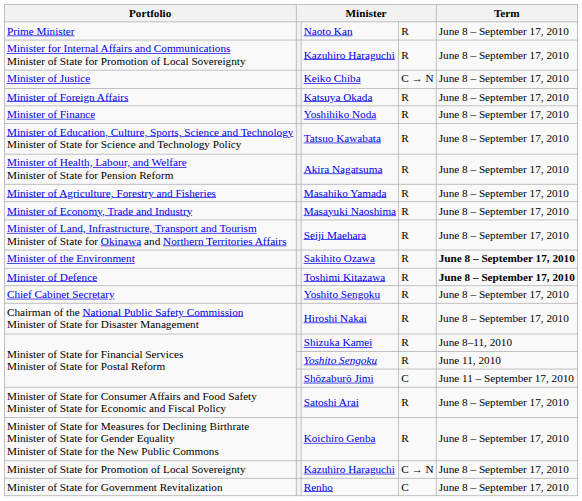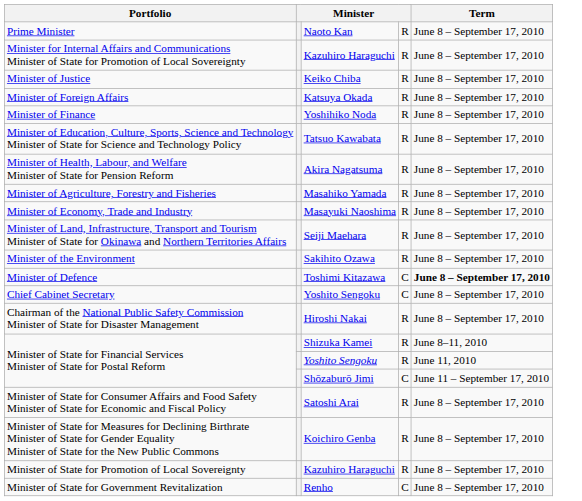(417, 79) C → N -> (405, 79) R
(507, 259) bold -> (479, 259) normal
(405, 276) R -> (405, 276) C
(405, 294) R -> (405, 294) C
(417, 469) C → N -> (405, 469) R
